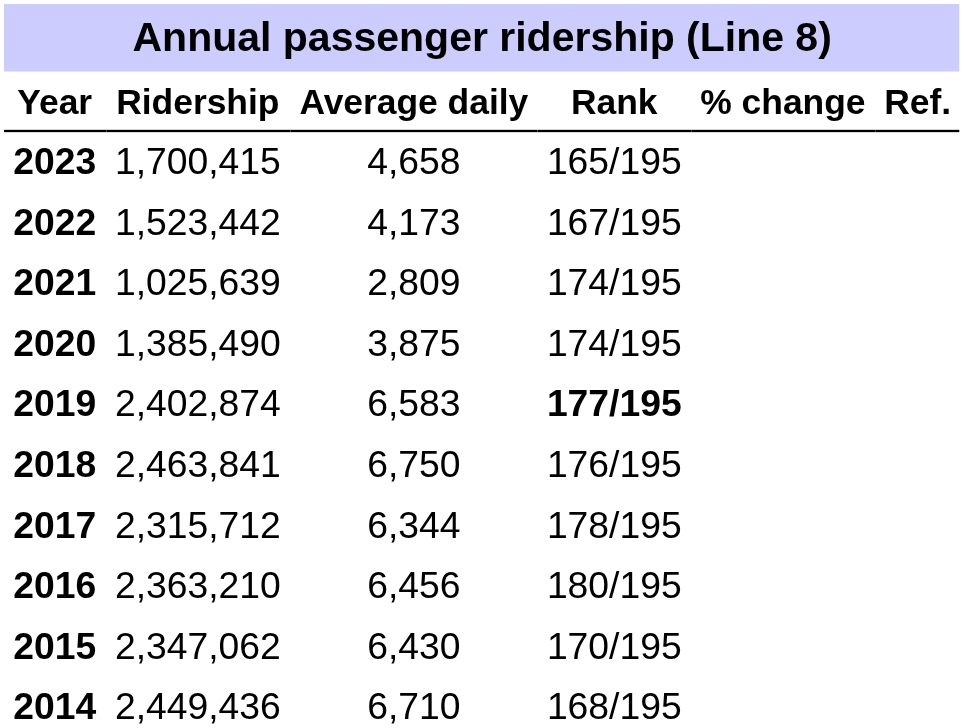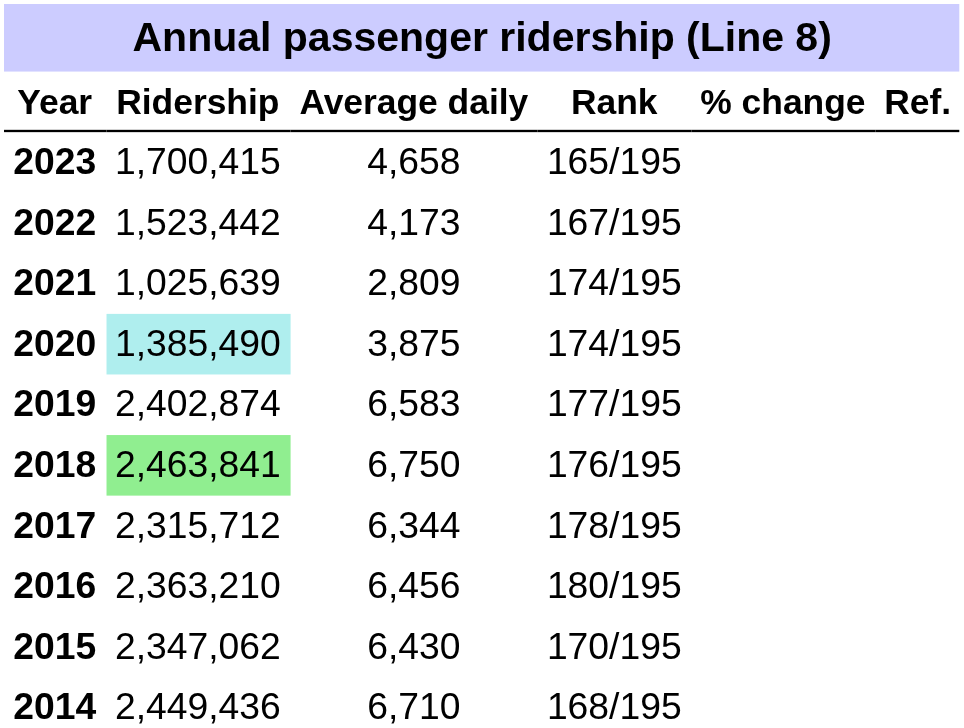(198, 343) no background -> (198, 343) paleturquoise background
(614, 404) bold -> (614, 404) normal
(198, 464) no background -> (198, 464) lightgreen background
